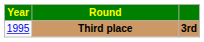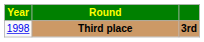(18, 29) 1995 -> (18, 29) 1998
